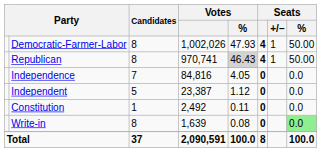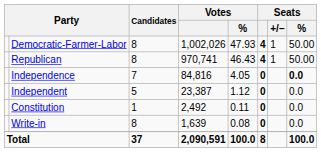(243, 60) lightgrey background -> (243, 60) no background
(296, 76) normal -> (296, 76) bold
(296, 124) lightgreen background -> (296, 124) no background
